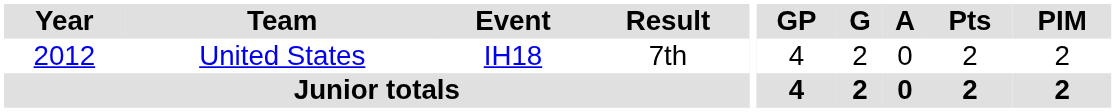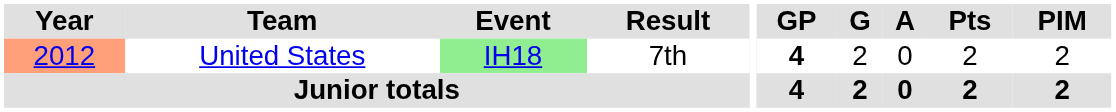(64, 55) no background -> (64, 55) lightsalmon background
(513, 55) no background -> (513, 55) lightgreen background
(796, 55) normal -> (796, 55) bold
